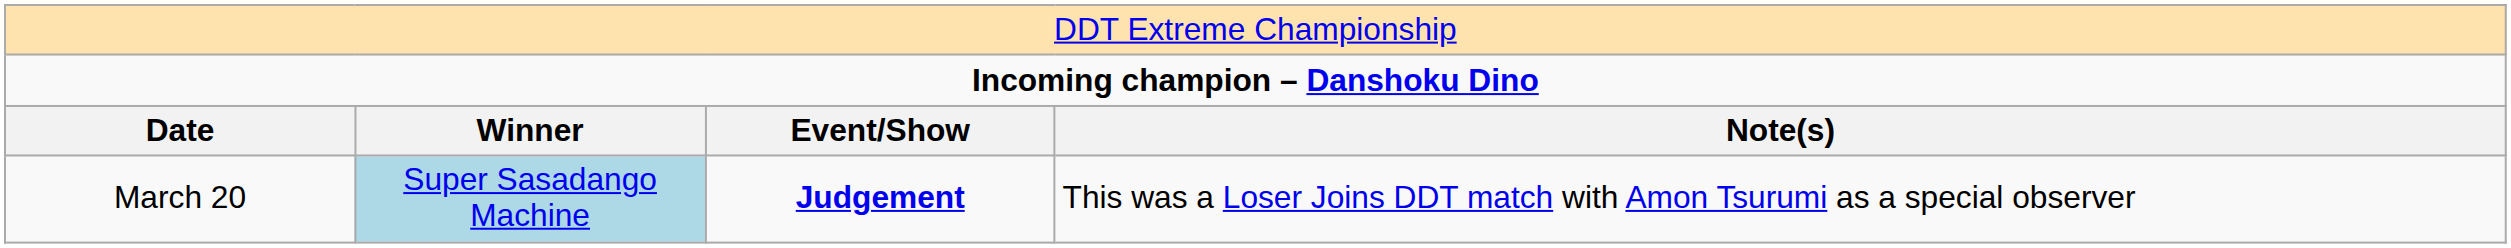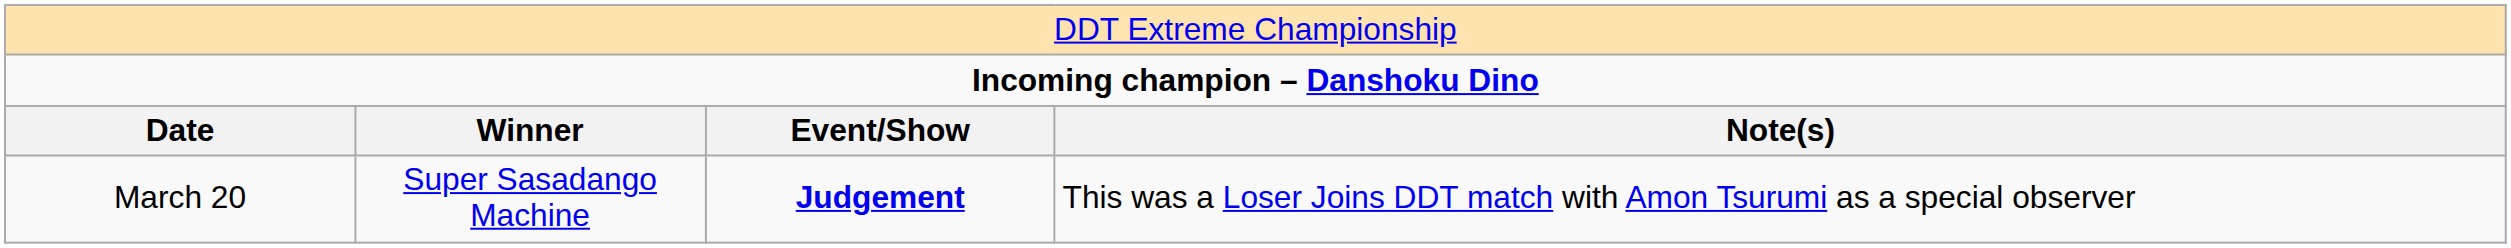(530, 198) lightblue background -> (530, 198) no background
